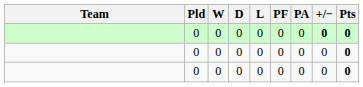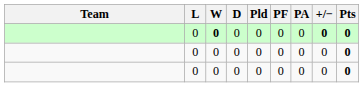columns swapped: (196, 14) <-> (260, 14)
(218, 33) normal -> (216, 33) bold
